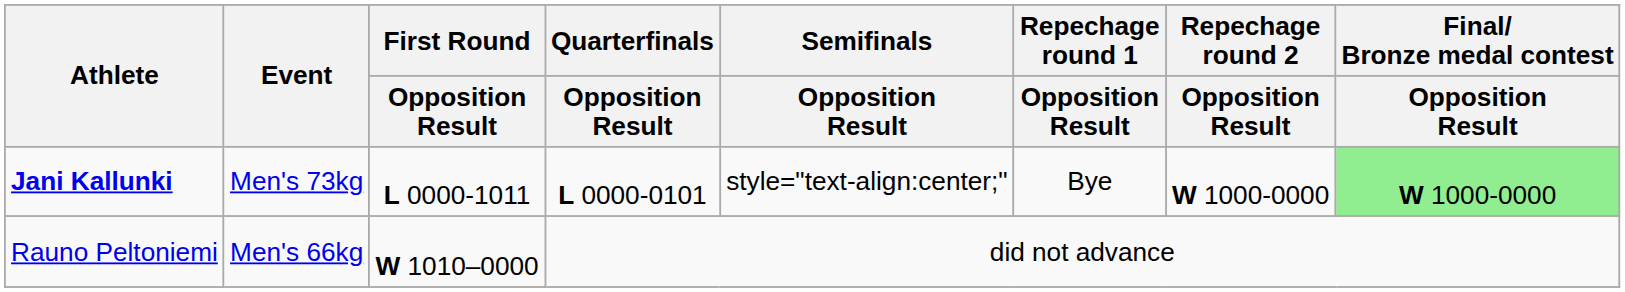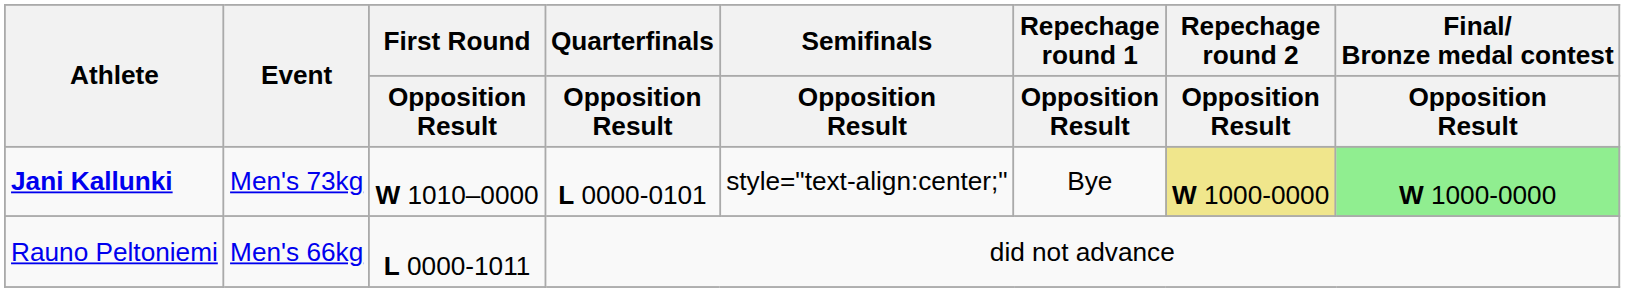(457, 196) L 0000-1011 -> (457, 196) W 1010–0000
(1251, 196) no background -> (1251, 196) khaki background
(457, 267) W 1010–0000 -> (457, 267) L 0000-1011
